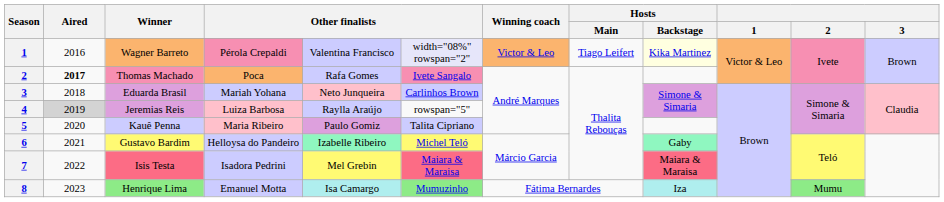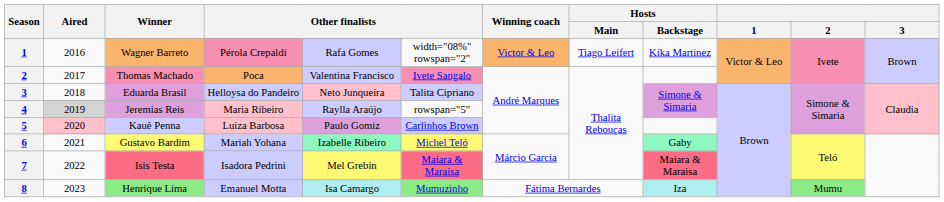(352, 53) Valentina Francisco -> (352, 53) Rafa Gomes
(442, 53) lavender background -> (442, 53) no background
(680, 53) lightyellow background -> (680, 53) no background
(75, 76) bold -> (75, 76) normal
(352, 76) Rafa Gomes -> (352, 76) Valentina Francisco
(253, 92) Mariah Yohana -> (253, 92) Helloysa do Pandeiro
(442, 92) Carlinhos Brown -> (442, 92) Talita Cipriano
(253, 109) Luiza Barbosa -> (253, 109) Maria Ribeiro
(75, 126) no background -> (75, 126) pink background
(253, 126) Maria Ribeiro -> (253, 126) Luiza Barbosa
(442, 126) Talita Cipriano -> (442, 126) Carlinhos Brown
(253, 143) Helloysa do Pandeiro -> (253, 143) Mariah Yohana
